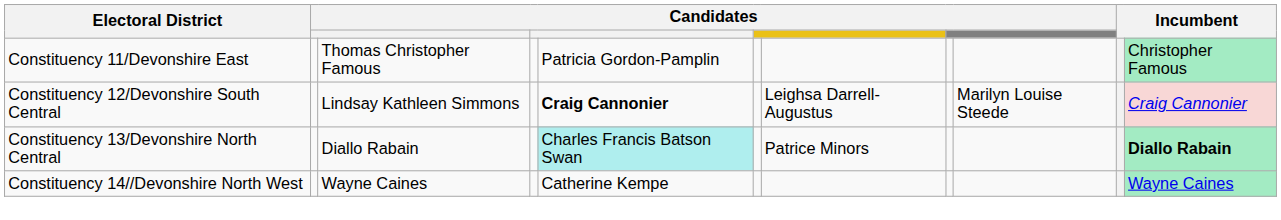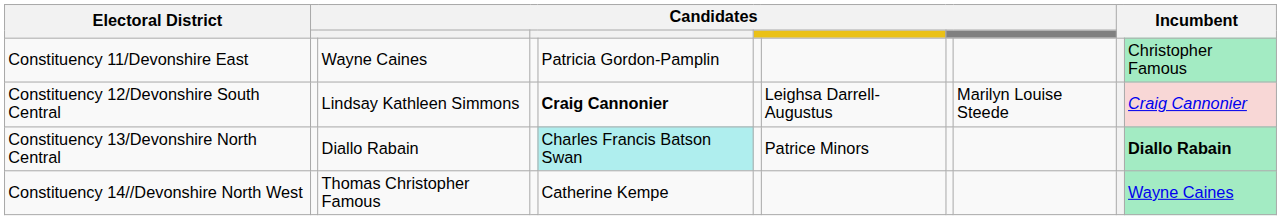(396, 60) Thomas Christopher Famous -> (374, 60) Wayne Caines
(374, 183) Wayne Caines -> (396, 192) Thomas Christopher Famous
